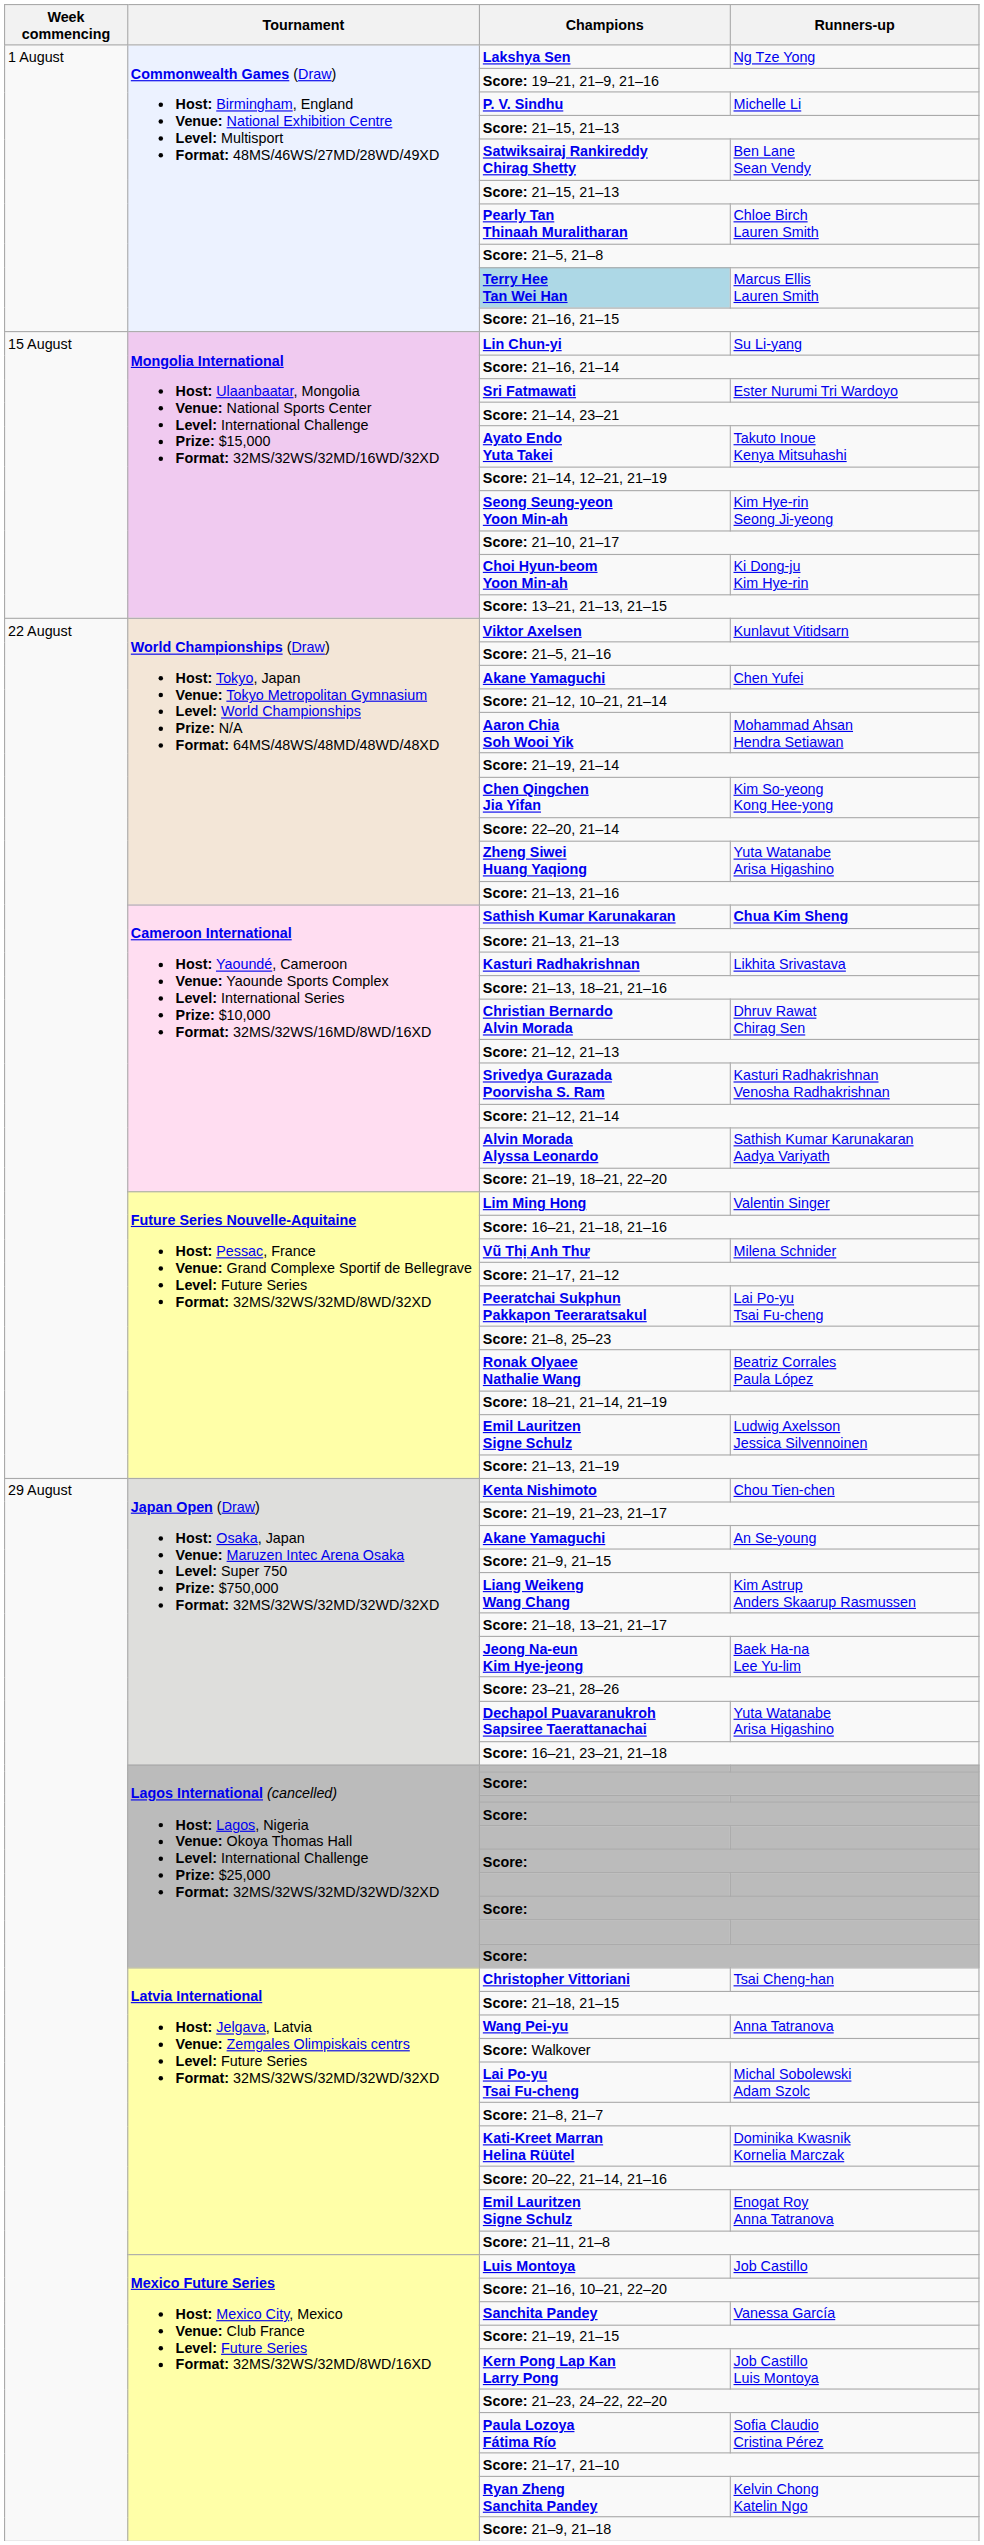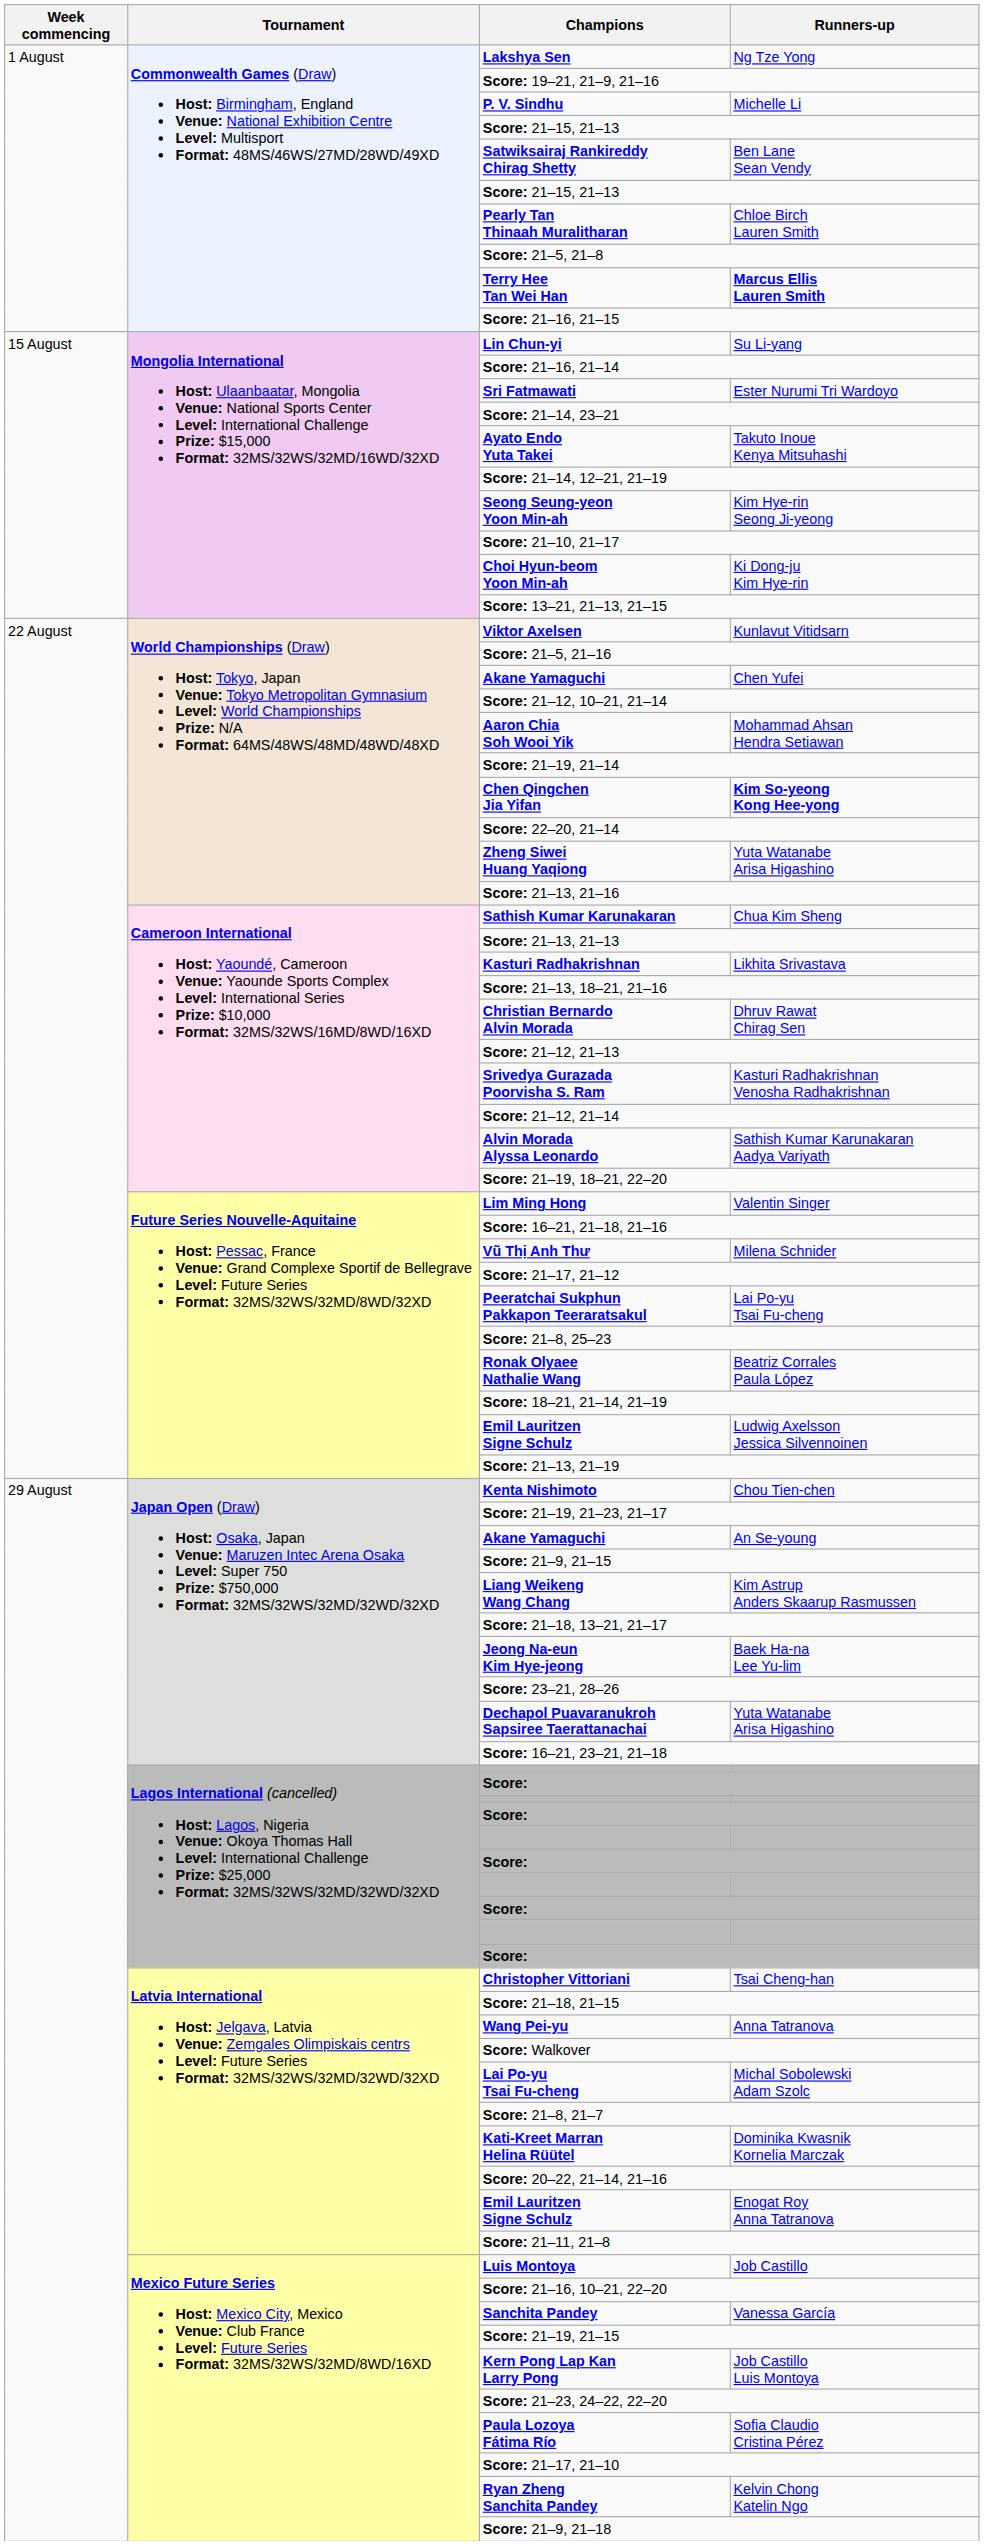(525, 288) lightblue background -> (525, 288) no background
(776, 288) normal -> (779, 288) bold
(783, 797) normal -> (786, 797) bold
(791, 917) bold -> (788, 917) normal
